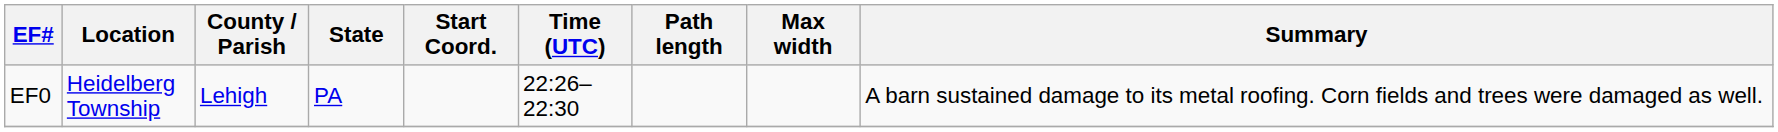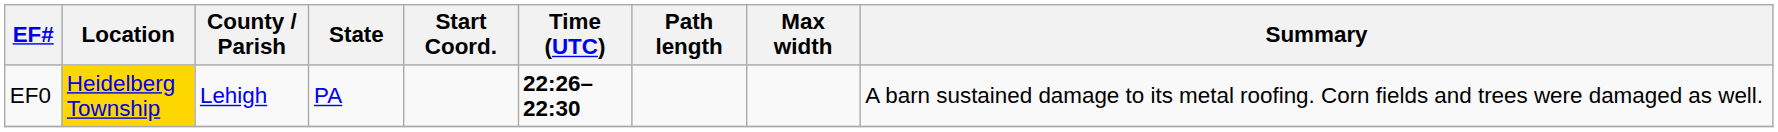(121, 95) no background -> (121, 95) gold background
(557, 95) normal -> (558, 95) bold
